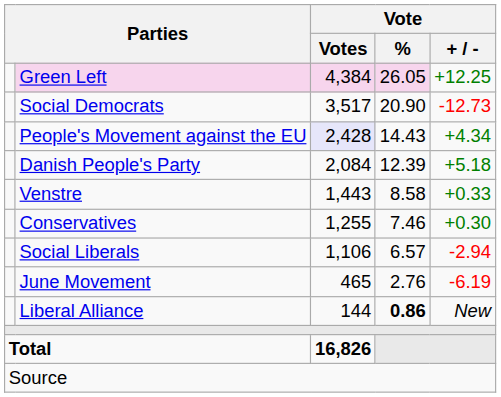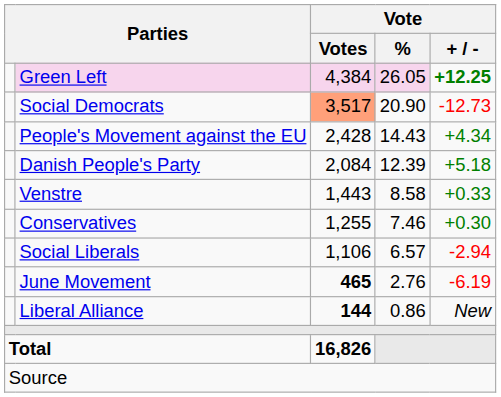(463, 77) normal -> (463, 77) bold
(348, 106) no background -> (348, 106) lightsalmon background
(348, 135) lavender background -> (348, 135) no background
(356, 281) normal -> (356, 281) bold
(356, 310) normal -> (356, 310) bold
(408, 310) bold -> (408, 310) normal
